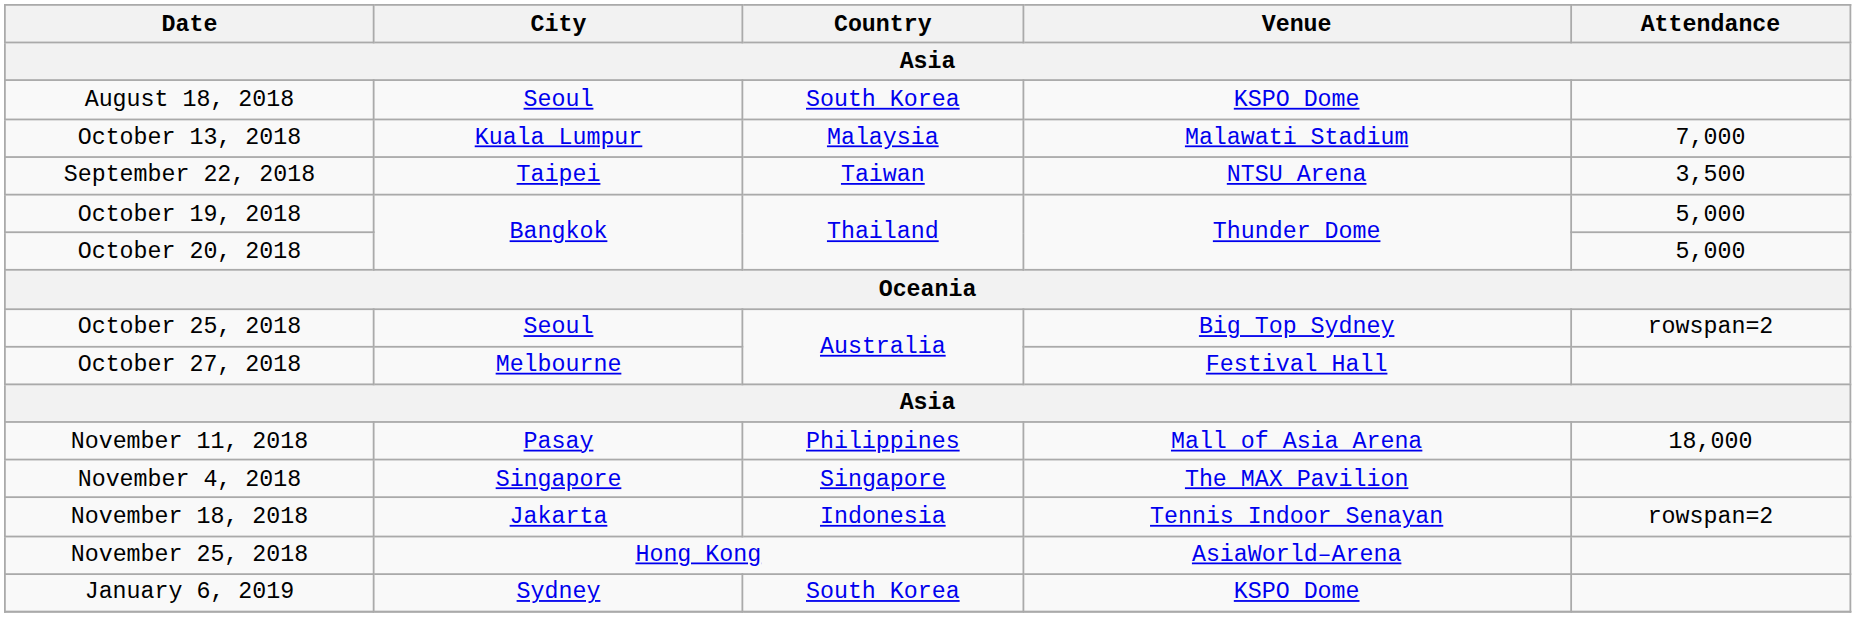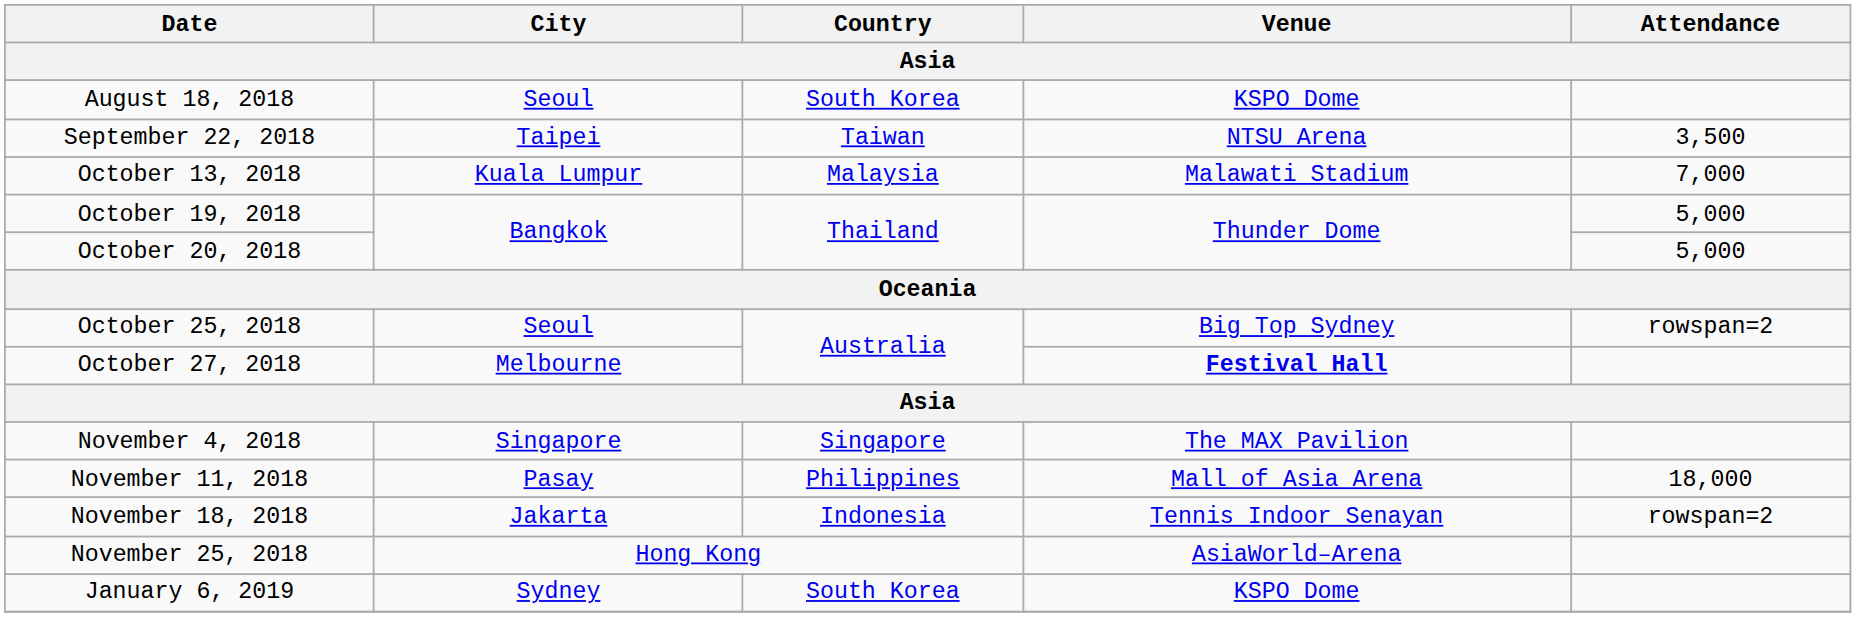rows swapped: (189, 176) <-> (189, 138)
(1297, 365) normal -> (1297, 365) bold
rows swapped: (189, 479) <-> (189, 441)
